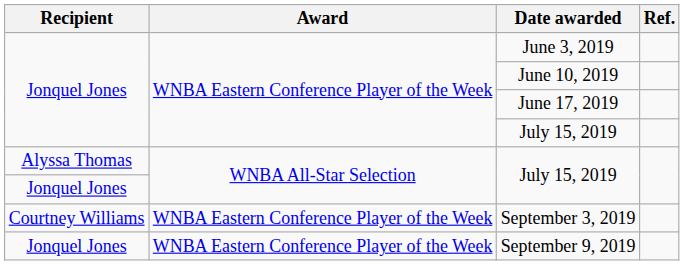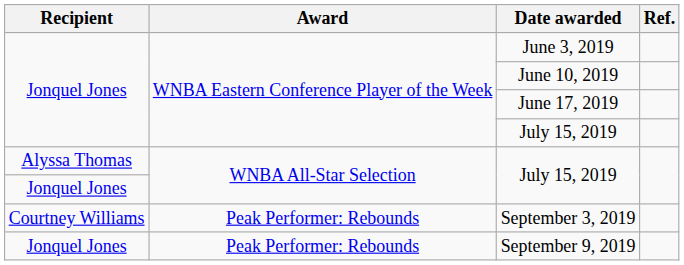(323, 217) WNBA Eastern Conference Player of the Week -> (323, 217) Peak Performer: Rebounds
(323, 246) WNBA Eastern Conference Player of the Week -> (323, 246) Peak Performer: Rebounds
